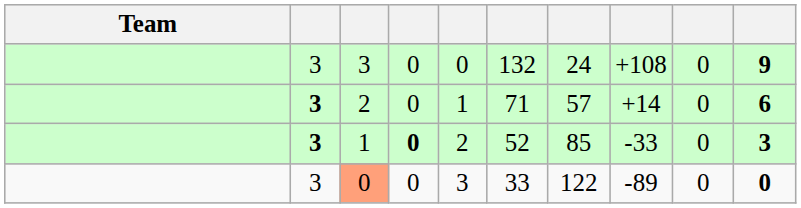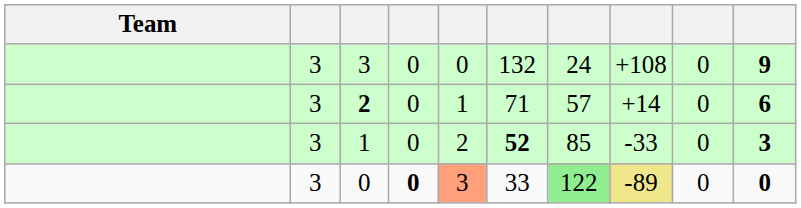(315, 103) bold -> (315, 103) normal
(364, 103) normal -> (364, 103) bold
(315, 143) bold -> (315, 143) normal
(413, 143) bold -> (413, 143) normal
(517, 143) normal -> (517, 143) bold
(364, 182) lightsalmon background -> (364, 182) no background
(413, 182) normal -> (413, 182) bold
(462, 182) no background -> (462, 182) lightsalmon background
(579, 182) no background -> (579, 182) lightgreen background
(641, 182) no background -> (641, 182) khaki background
